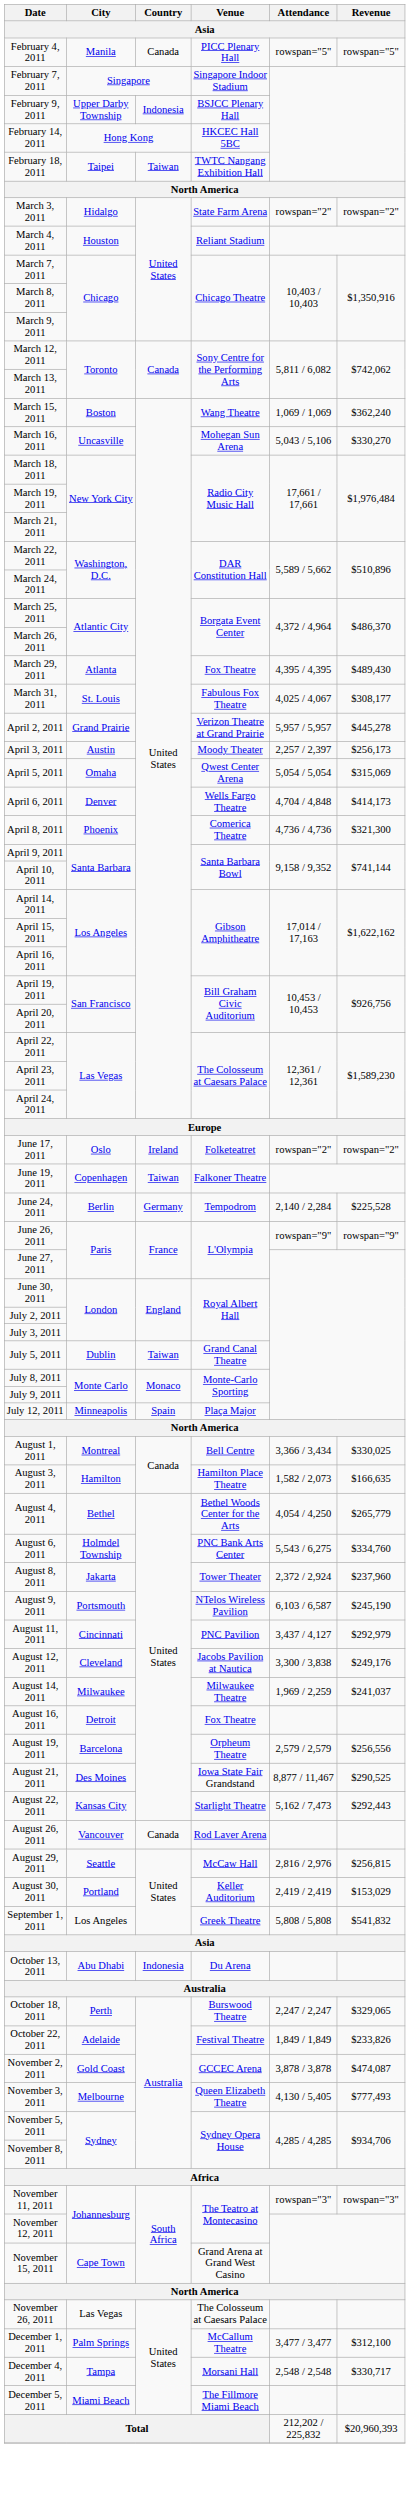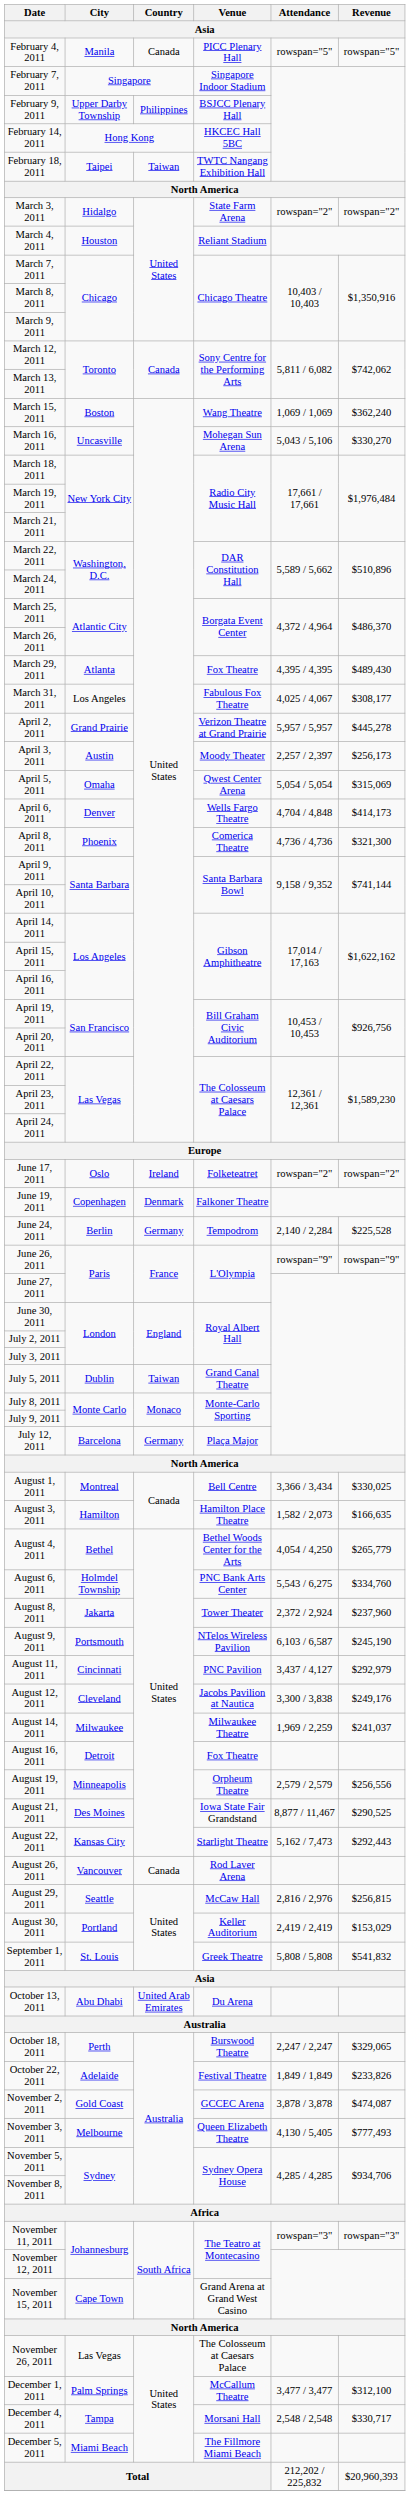(163, 109) Indonesia -> (164, 109) Philippines
(101, 698) St. Louis -> (99, 698) Los Angeles
(163, 1178) Taiwan -> (164, 1202) Denmark
(101, 1411) Minneapolis -> (99, 1441) Barcelona
(163, 1411) Spain -> (164, 1441) Germany
(101, 1748) Barcelona -> (99, 1784) Minneapolis
(101, 1920) Los Angeles -> (99, 1956) St. Louis
(163, 1966) Indonesia -> (164, 2001) United Arab Emirates
